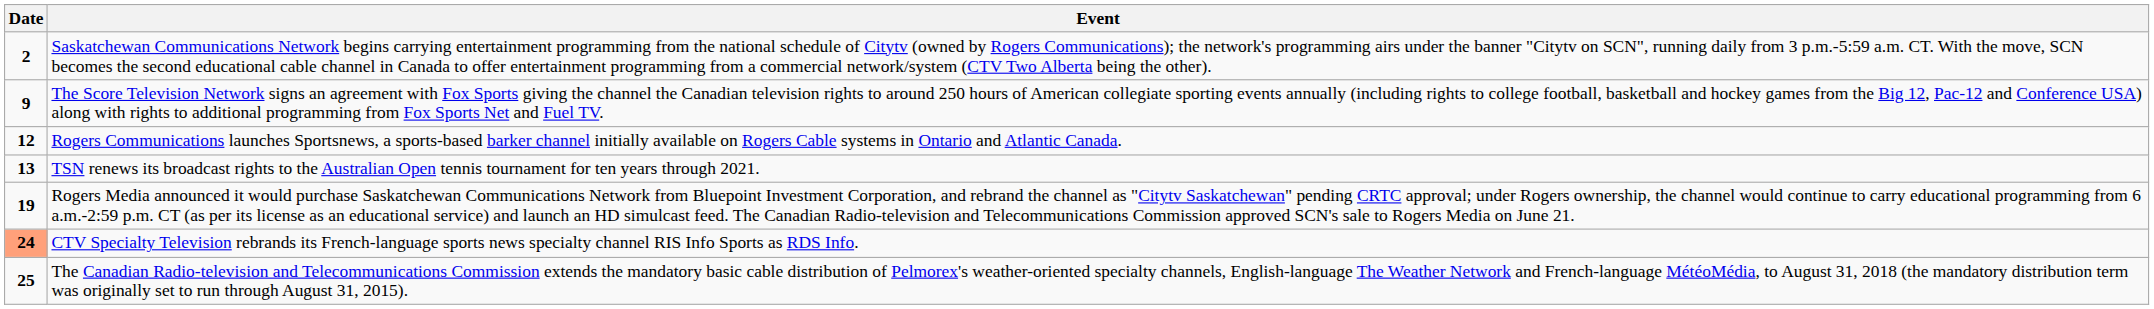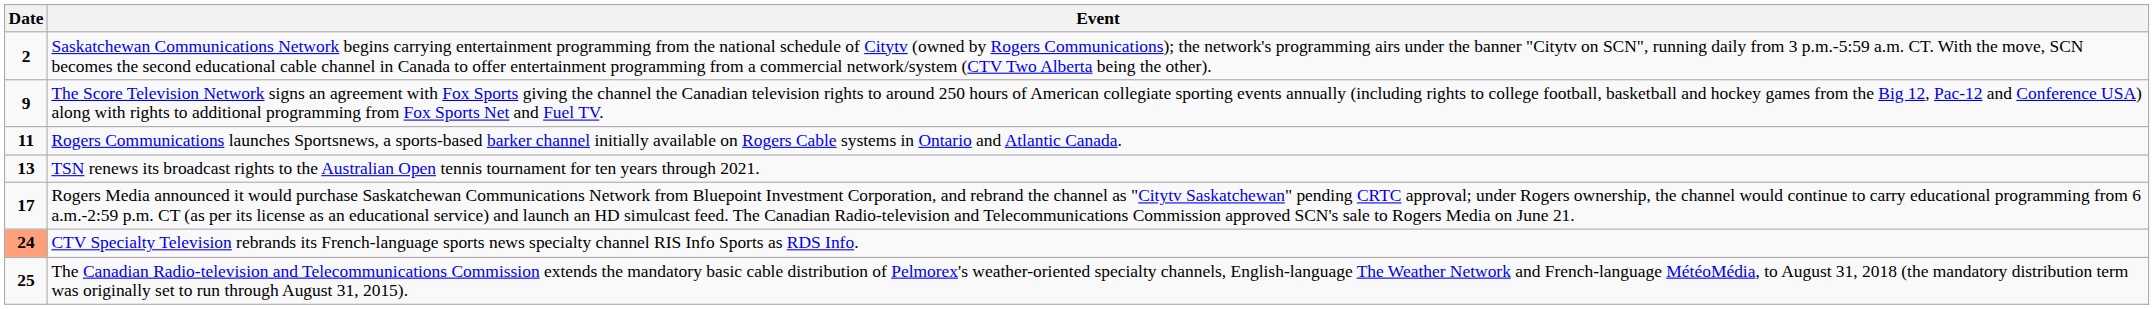(26, 140) 12 -> (26, 140) 11
(26, 205) 19 -> (26, 205) 17
